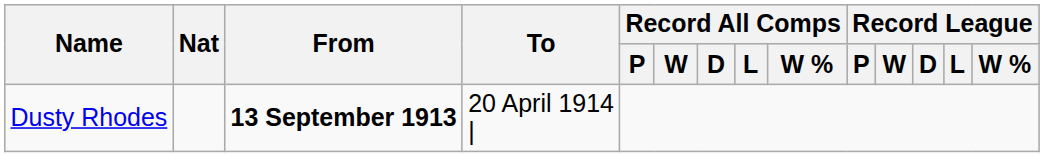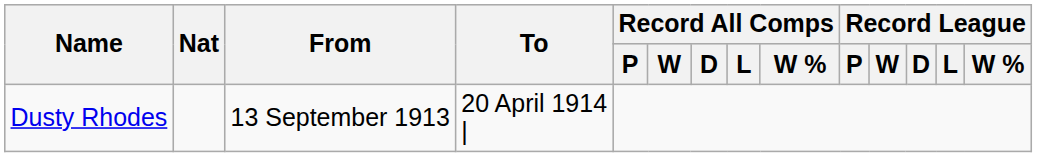(344, 117) bold -> (340, 117) normal
